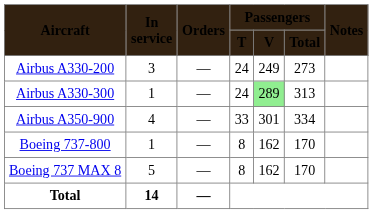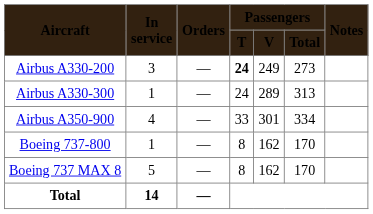(242, 68) normal -> (242, 68) bold
(269, 93) lightgreen background -> (269, 93) no background
